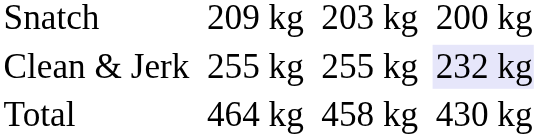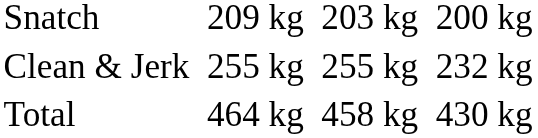(484, 66) lavender background -> (484, 66) no background
